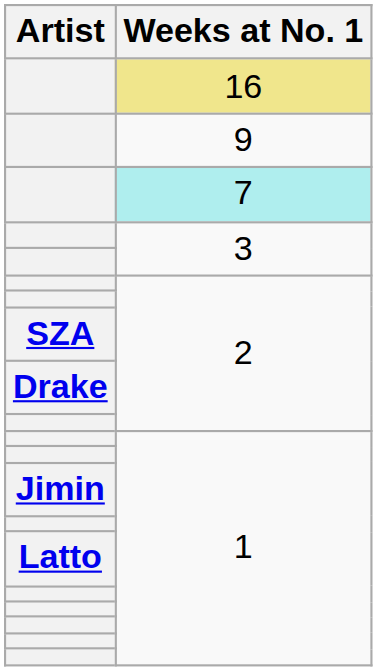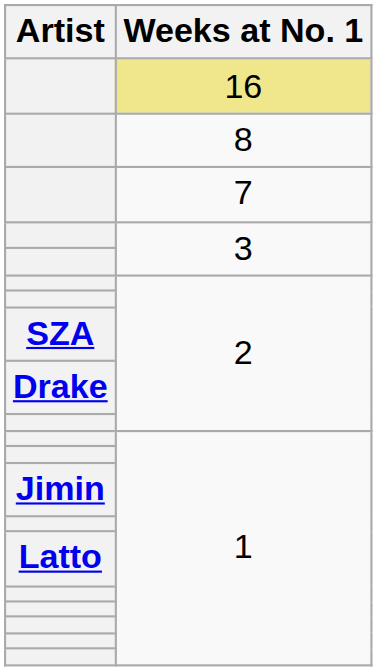(243, 139) 9 -> (243, 139) 8
(243, 193) paleturquoise background -> (243, 193) no background
